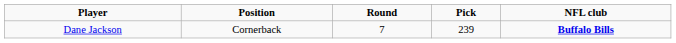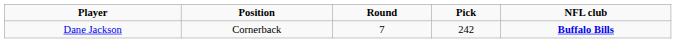(466, 29) 239 -> (466, 29) 242
